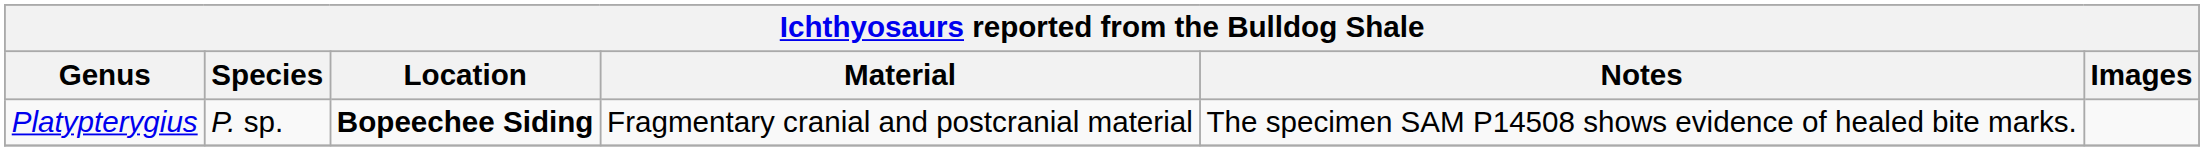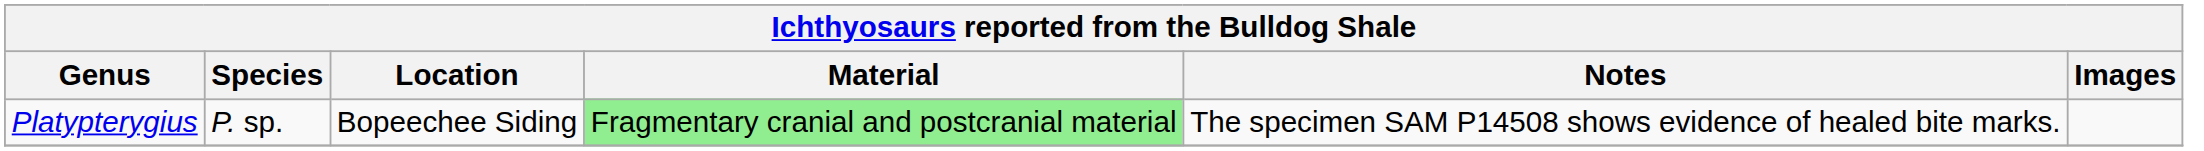(465, 121) bold -> (457, 121) normal
(900, 121) no background -> (884, 121) lightgreen background
